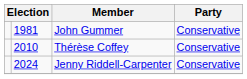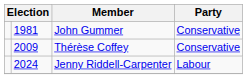(26, 47) 2010 -> (26, 47) 2009
(208, 64) Conservative -> (193, 64) Labour
